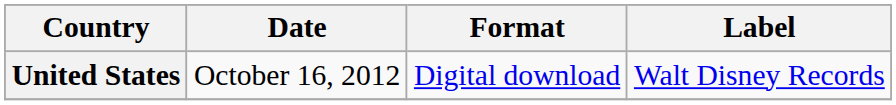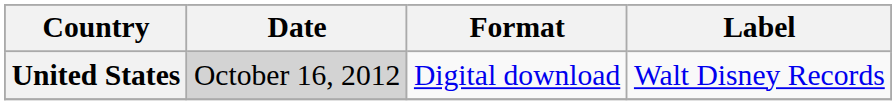(297, 74) no background -> (297, 74) lightgrey background
